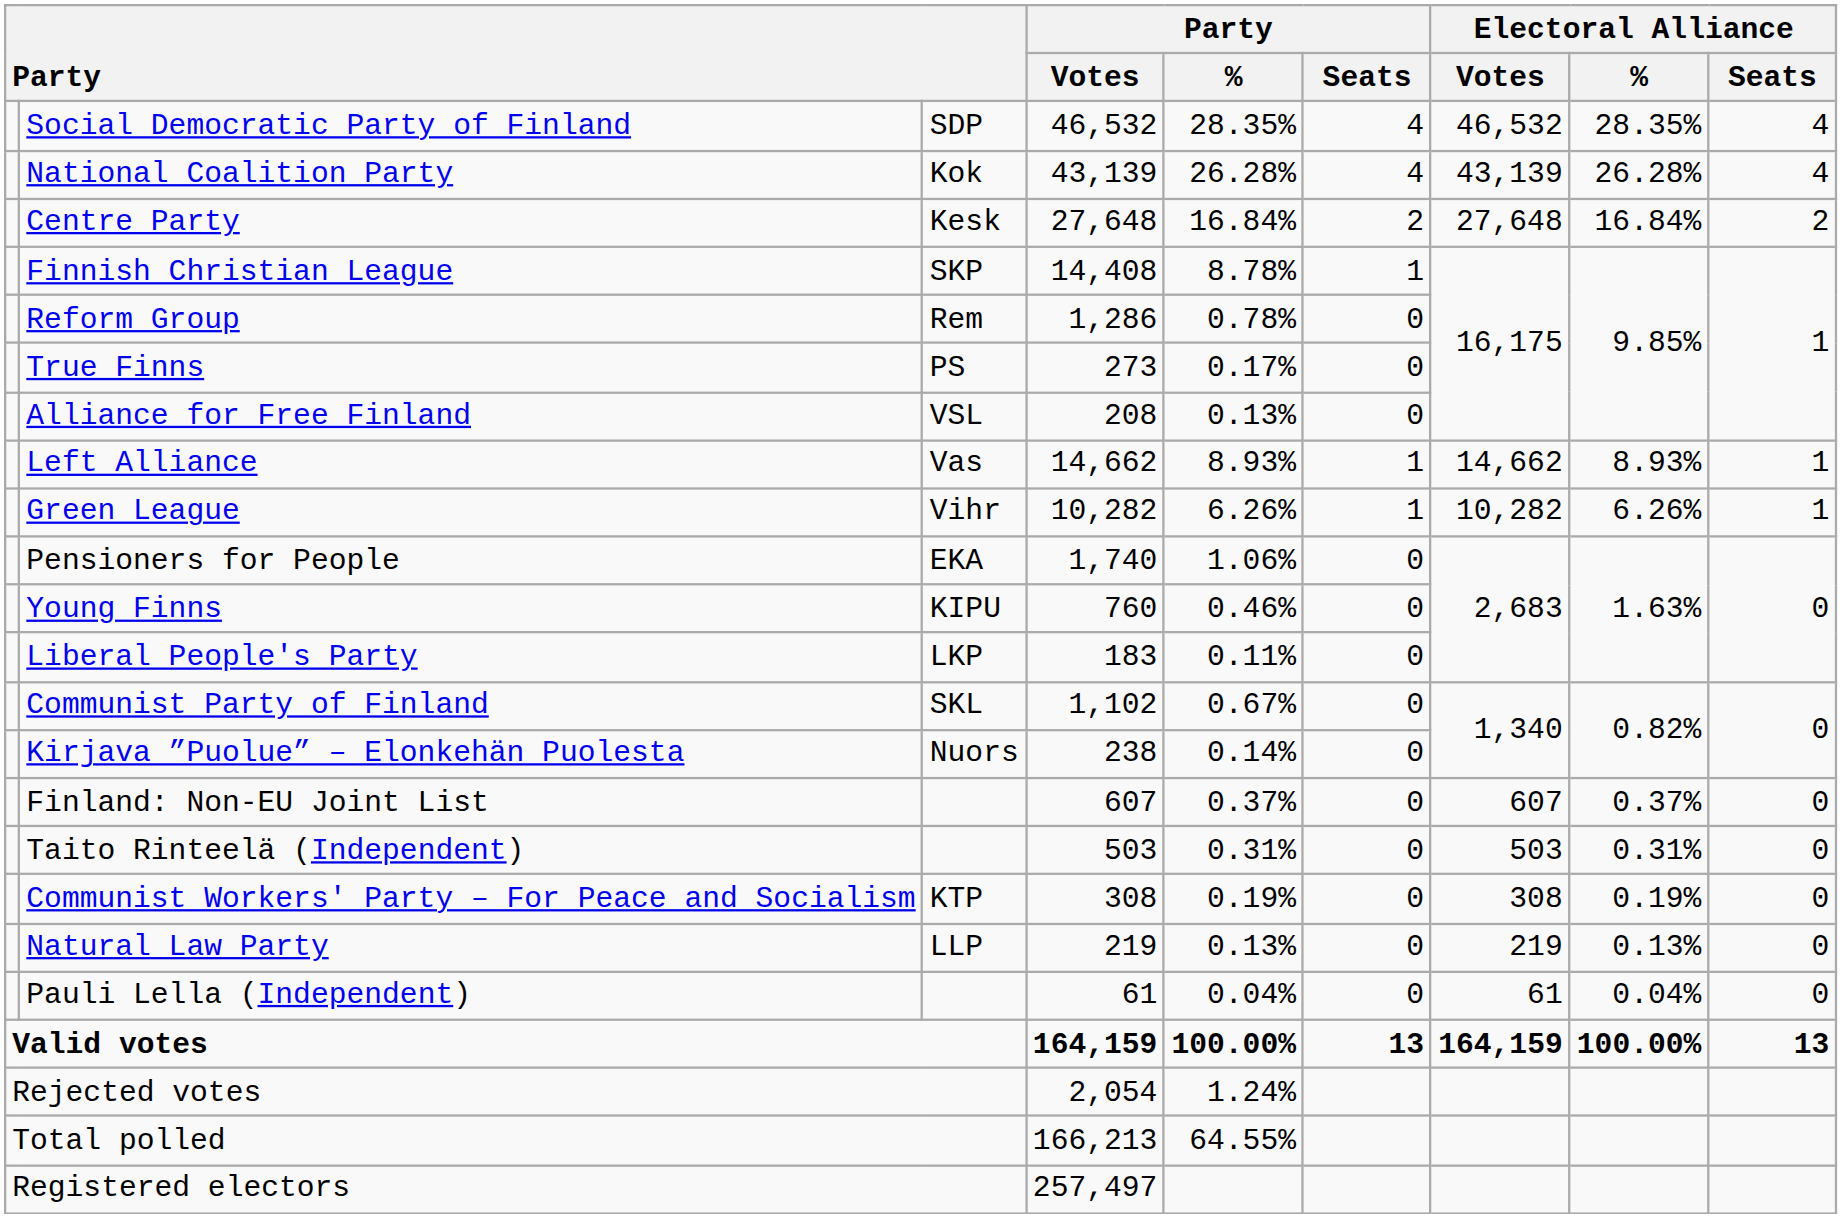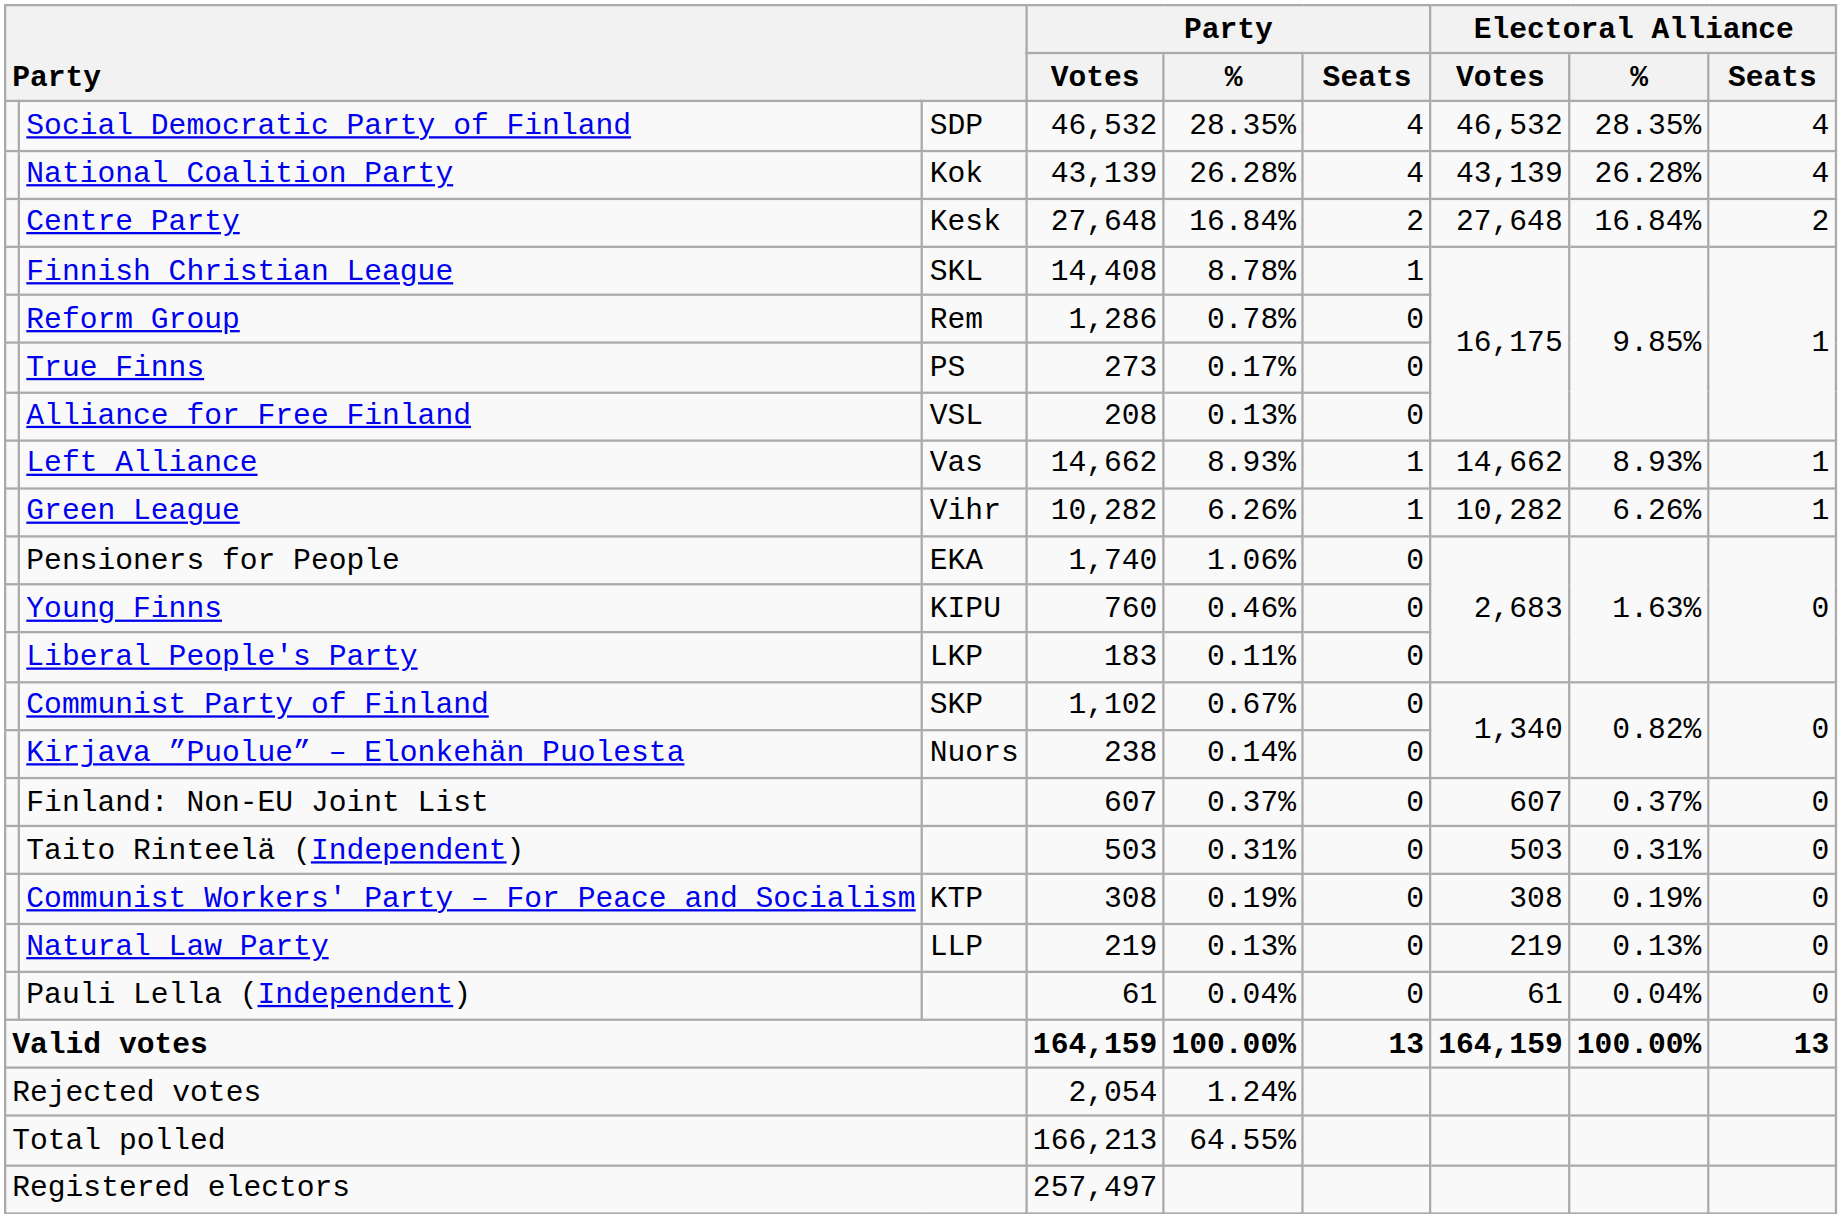(956, 271) SKP -> (956, 271) SKL
(956, 706) SKL -> (956, 706) SKP
